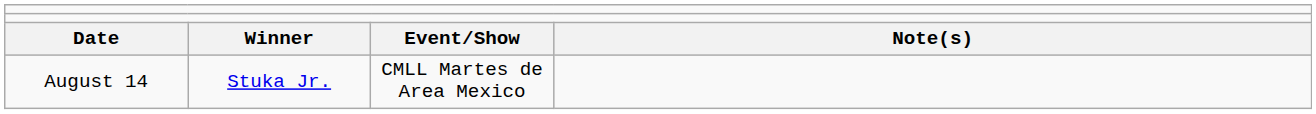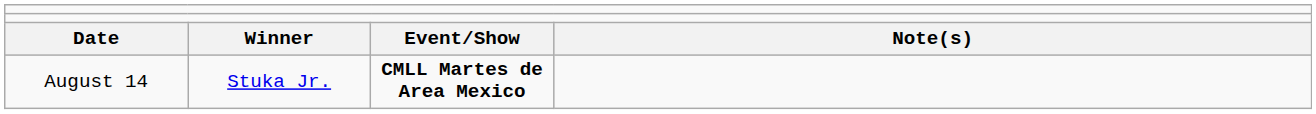(462, 81) normal -> (462, 81) bold
